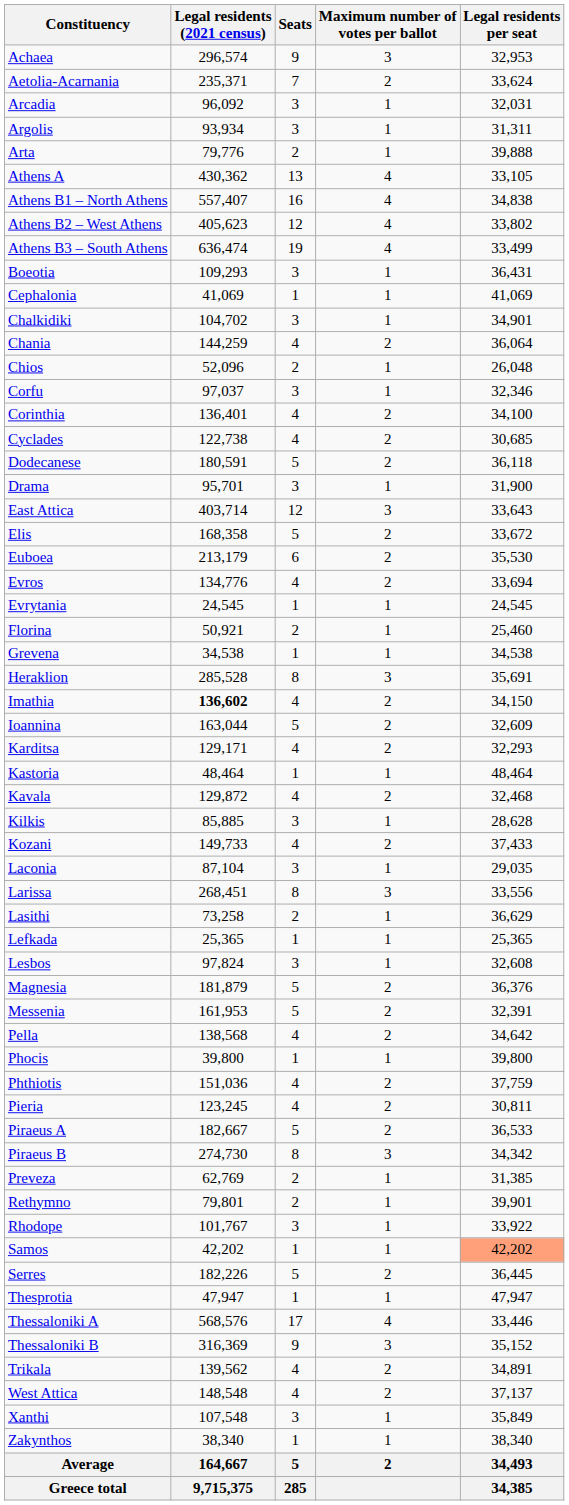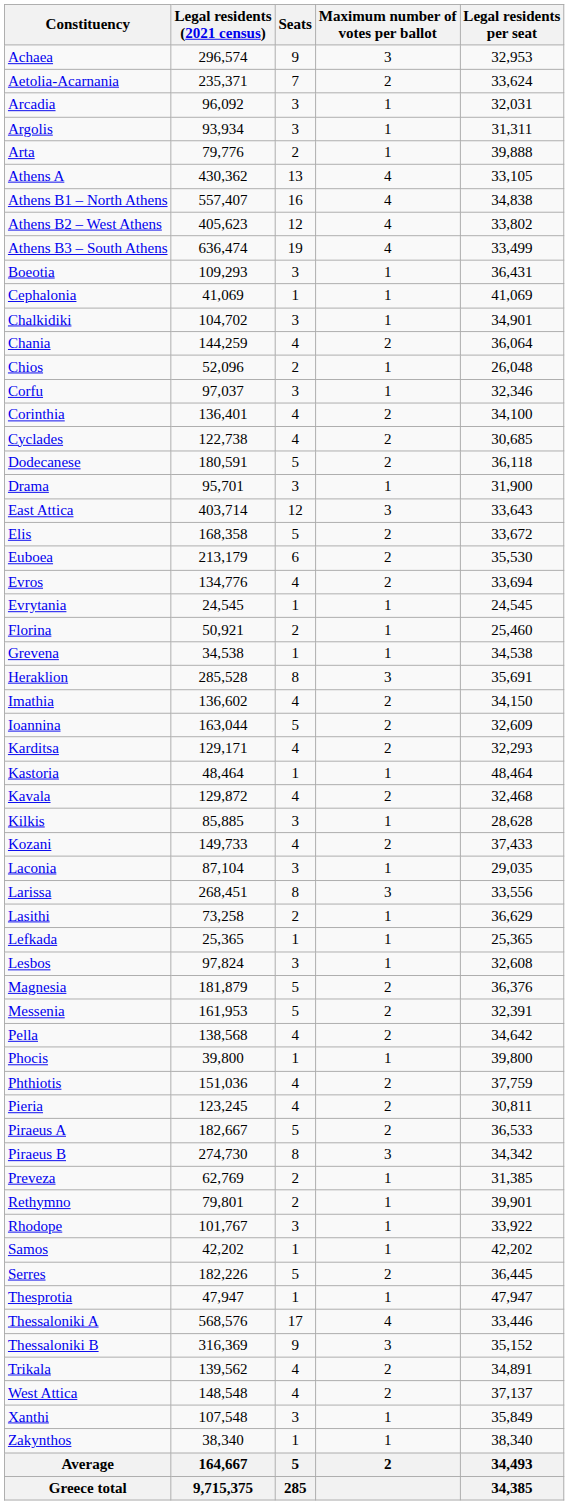(223, 701) bold -> (223, 701) normal
(512, 1249) lightsalmon background -> (512, 1249) no background
